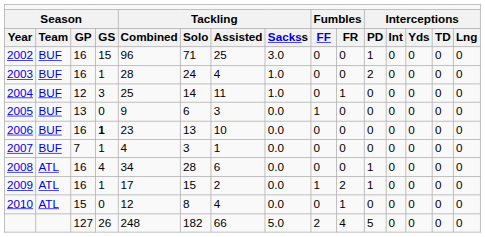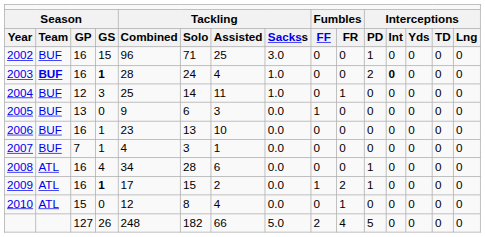(50, 74) normal -> (50, 74) bold
(102, 74) normal -> (102, 74) bold
(392, 74) normal -> (392, 74) bold
(102, 130) bold -> (102, 130) normal
(102, 185) normal -> (102, 185) bold
